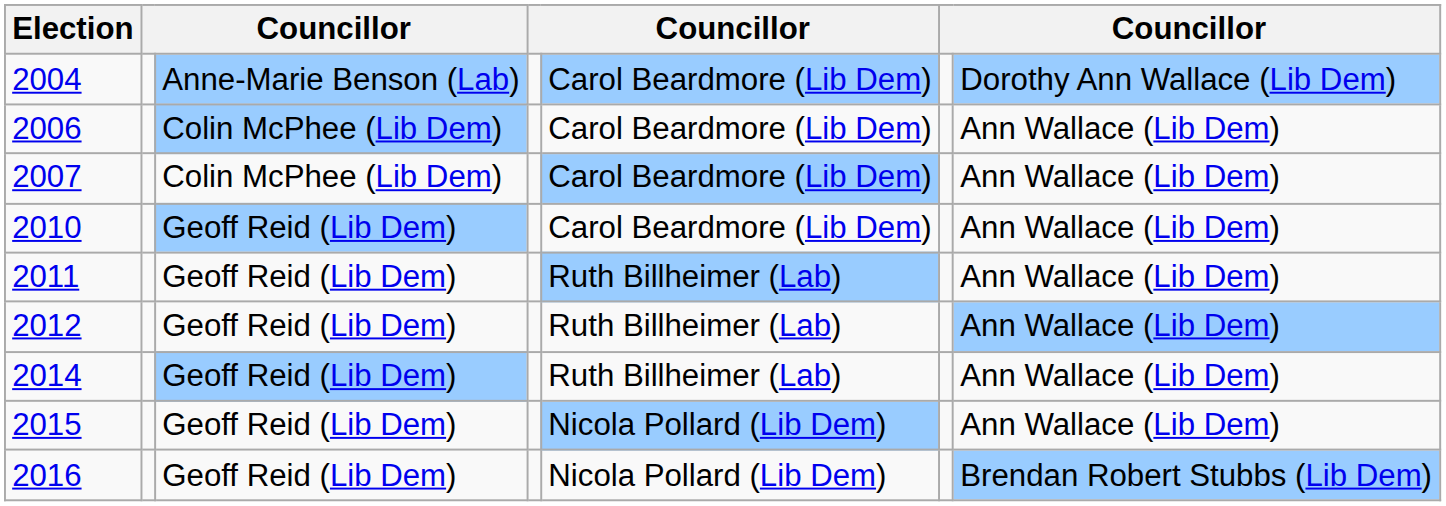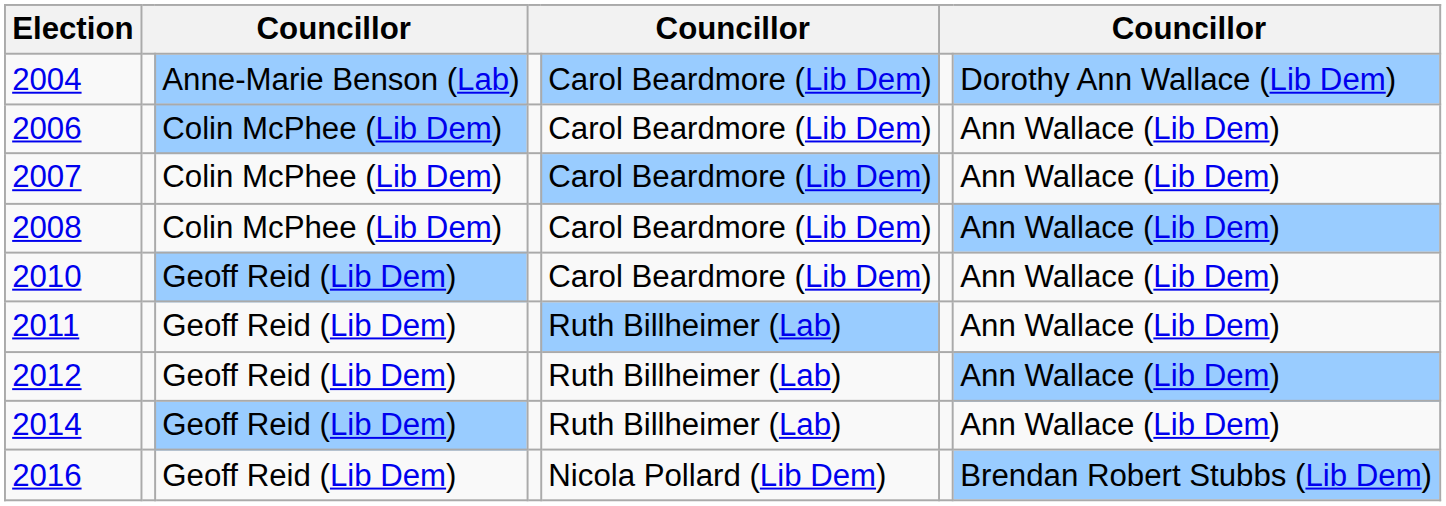+ row: (47, 227)
- row: (47, 425)
